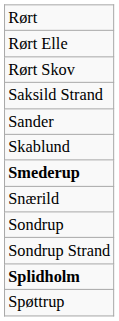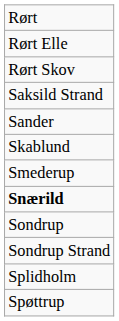(44, 173) bold -> (41, 173) normal
(34, 198) normal -> (36, 198) bold
(44, 276) bold -> (42, 276) normal
